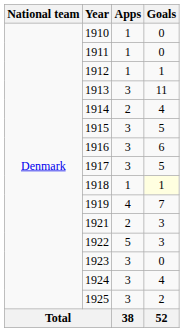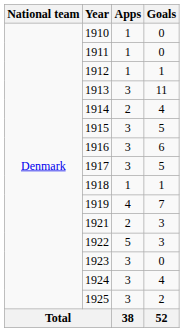(161, 185) lightyellow background -> (161, 185) no background
